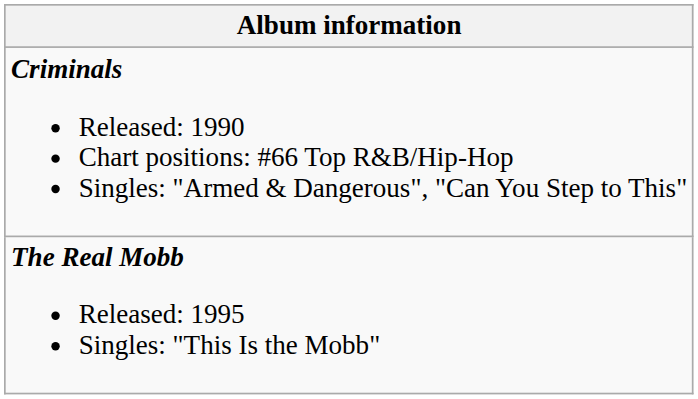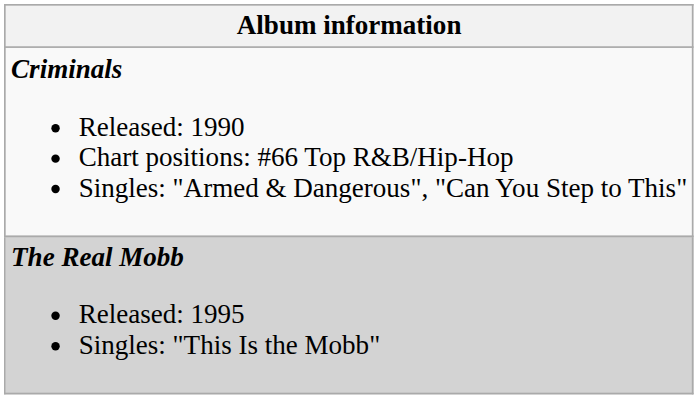(349, 301) no background -> (349, 301) lightgrey background
